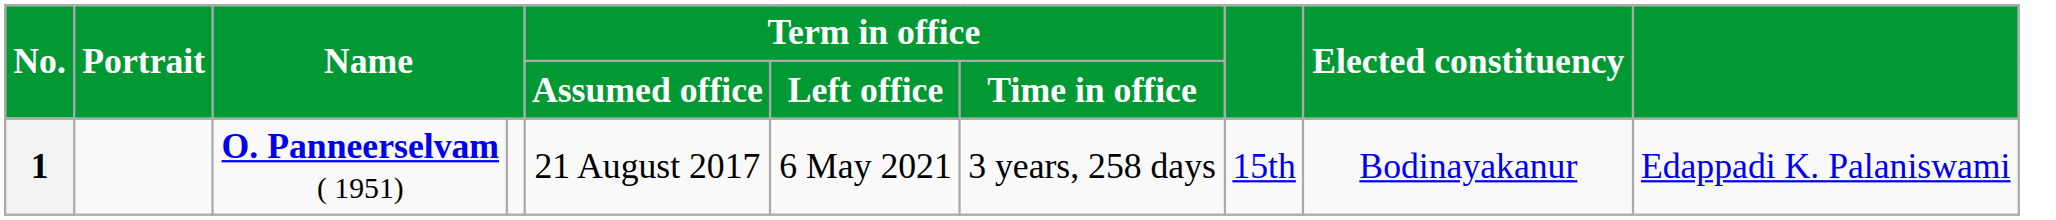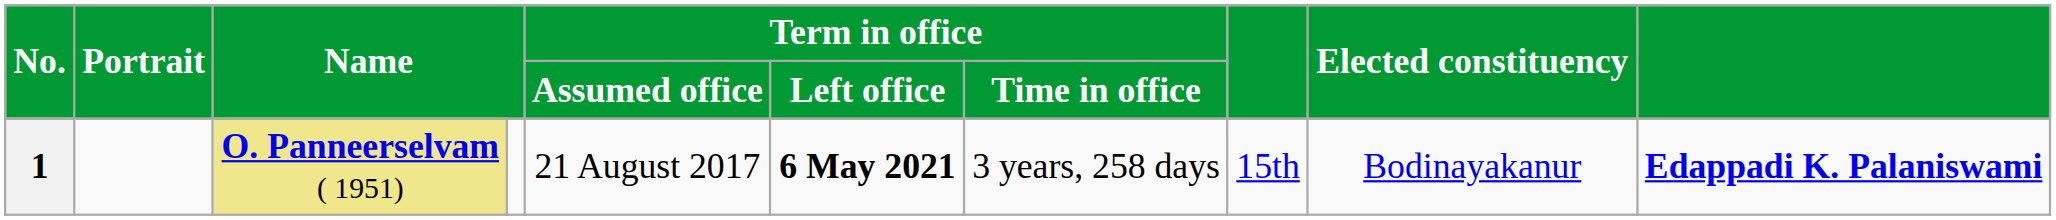(360, 166) no background -> (360, 166) khaki background
(866, 166) normal -> (868, 166) bold
(1826, 166) normal -> (1844, 166) bold
